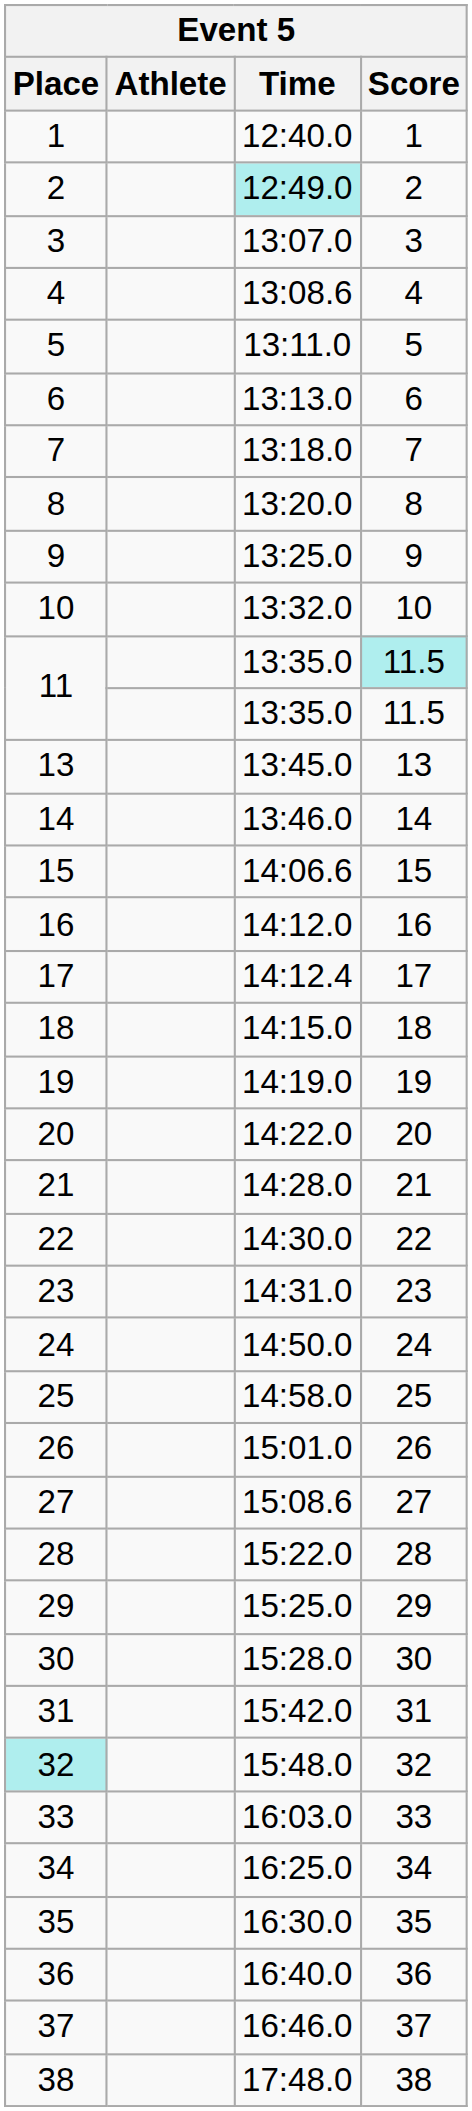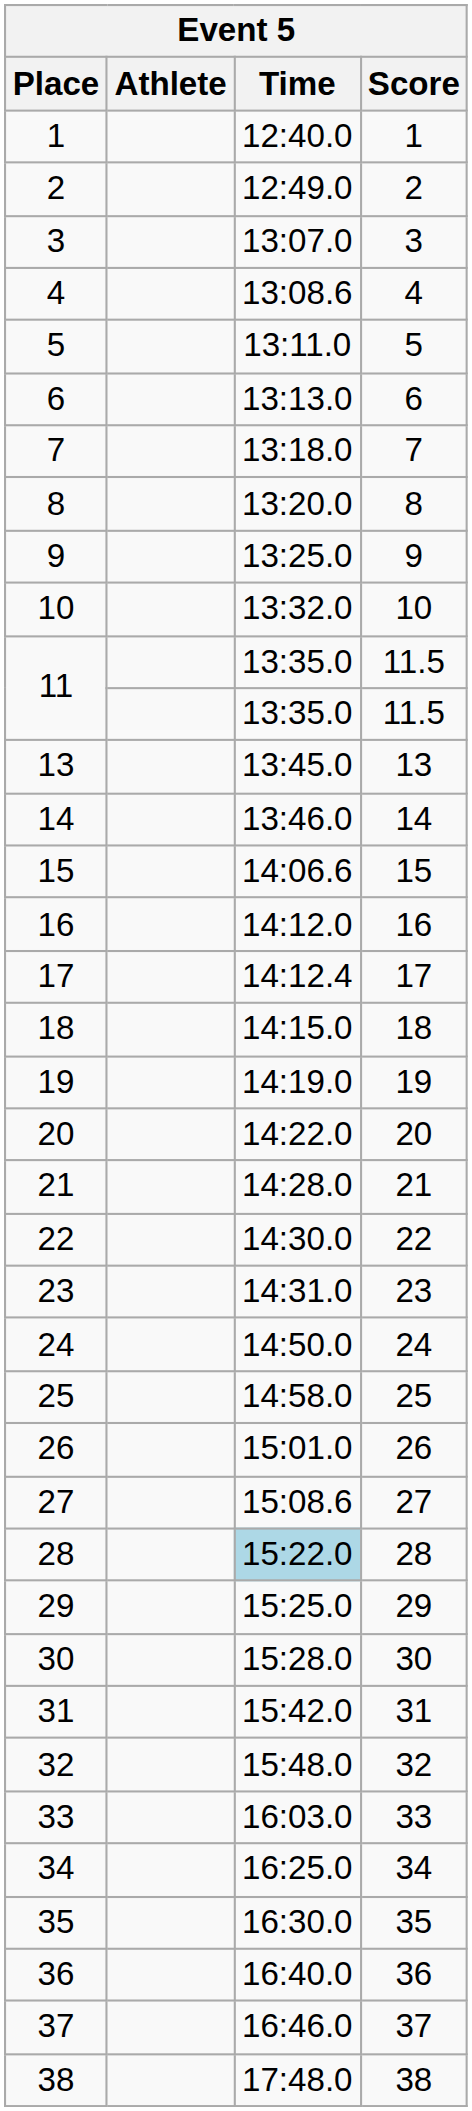(297, 188) paleturquoise background -> (297, 188) no background
(414, 661) paleturquoise background -> (414, 661) no background
(297, 1554) no background -> (297, 1554) lightblue background
(56, 1764) paleturquoise background -> (56, 1764) no background
